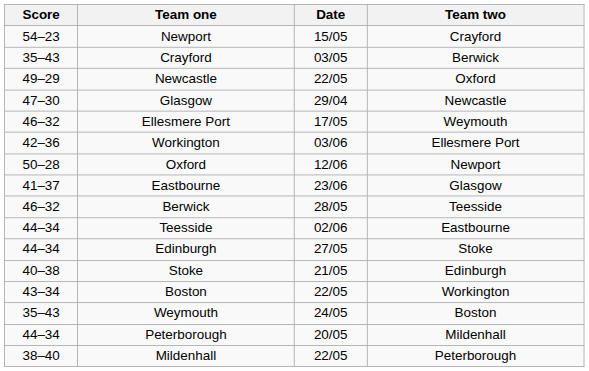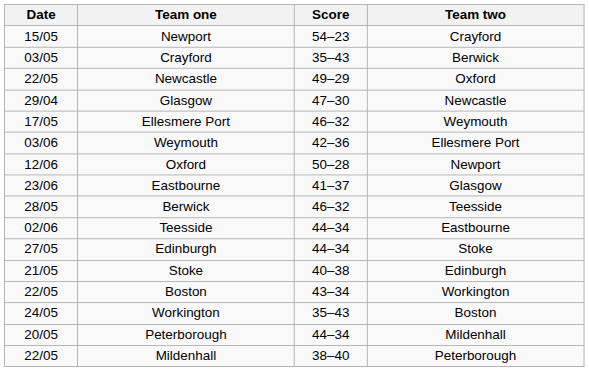columns swapped: (331, 15) <-> (41, 15)
(186, 143) Workington -> (186, 143) Weymouth
(186, 313) Weymouth -> (186, 313) Workington
